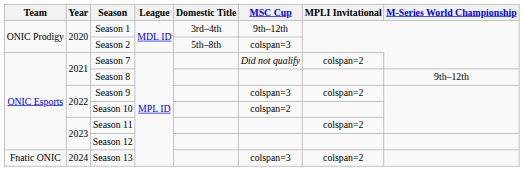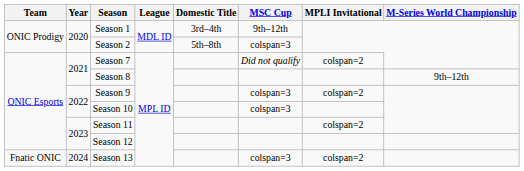(271, 109) colspan=2 -> (271, 109) colspan=3
